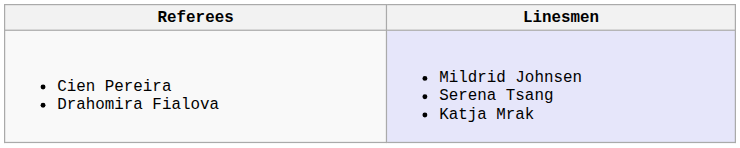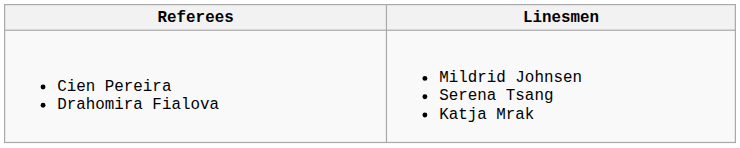(561, 96) lavender background -> (561, 96) no background
